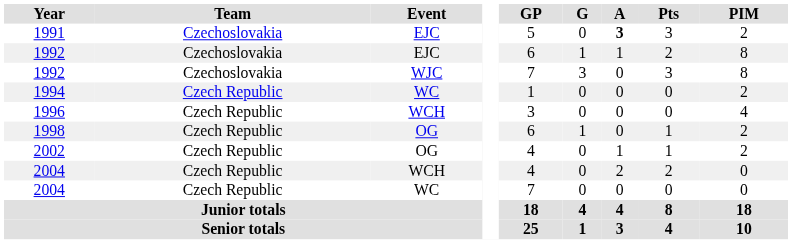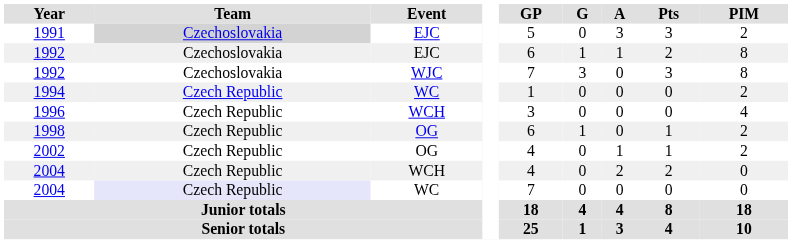(233, 33) no background -> (233, 33) lightgrey background
(620, 33) bold -> (620, 33) normal
(233, 190) no background -> (233, 190) lavender background
